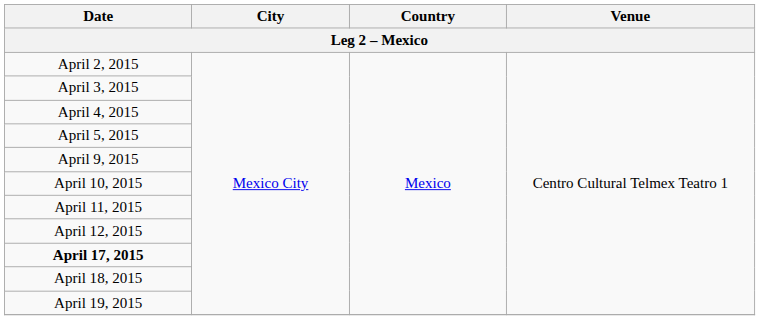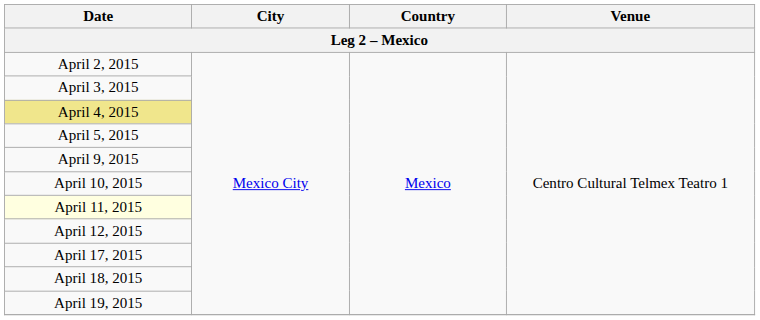(98, 111) no background -> (98, 111) khaki background
(98, 207) no background -> (98, 207) lightyellow background
(98, 254) bold -> (98, 254) normal
